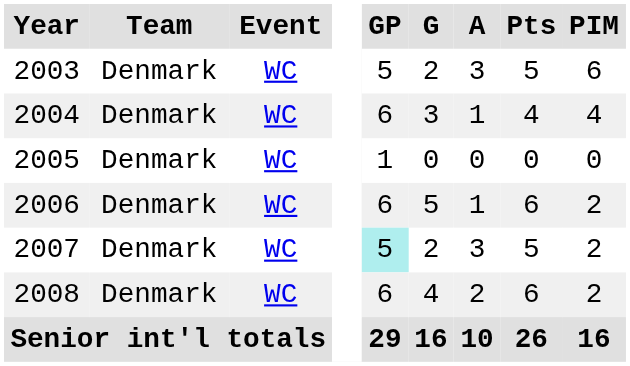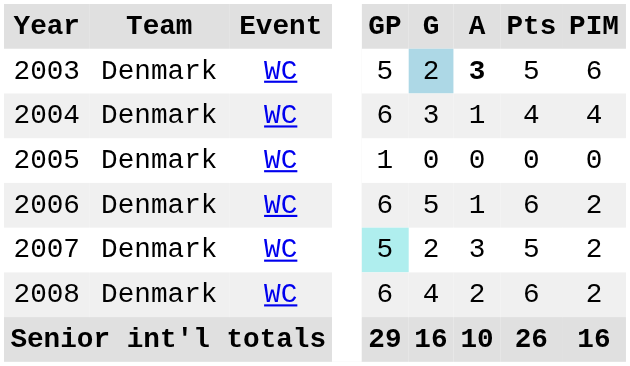(431, 71) no background -> (431, 71) lightblue background
(477, 71) normal -> (477, 71) bold
